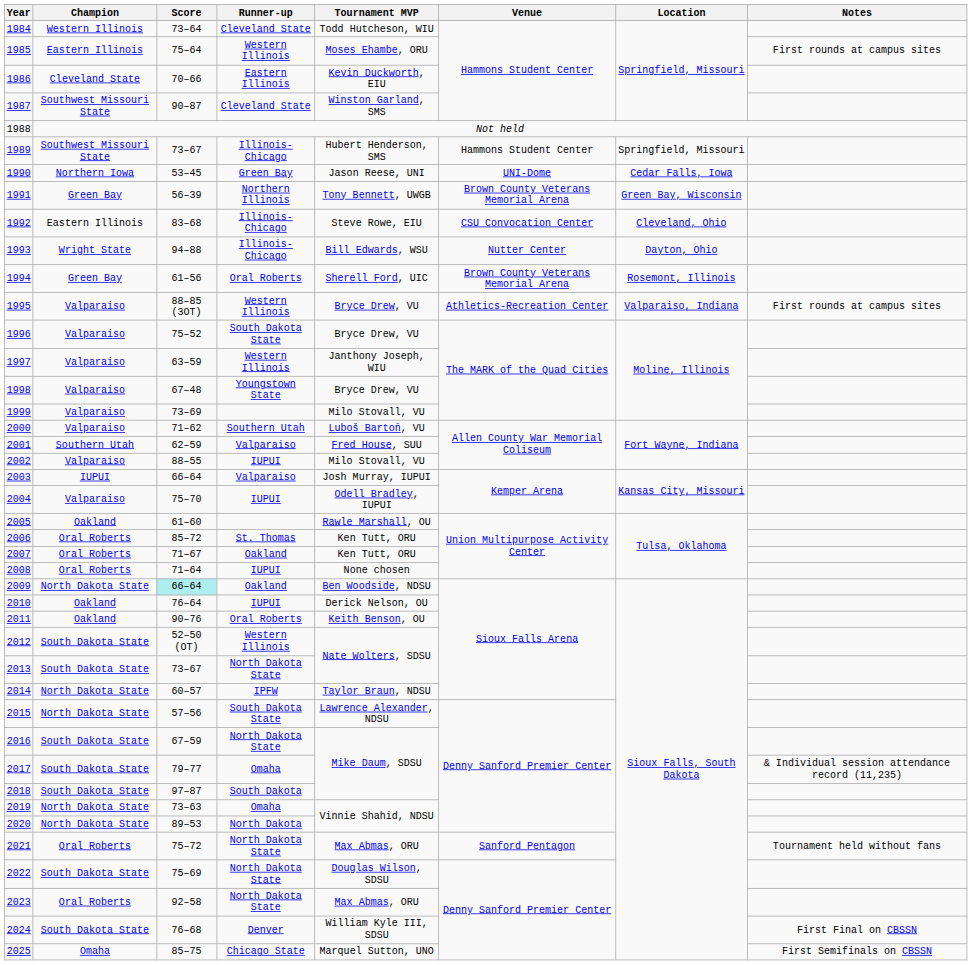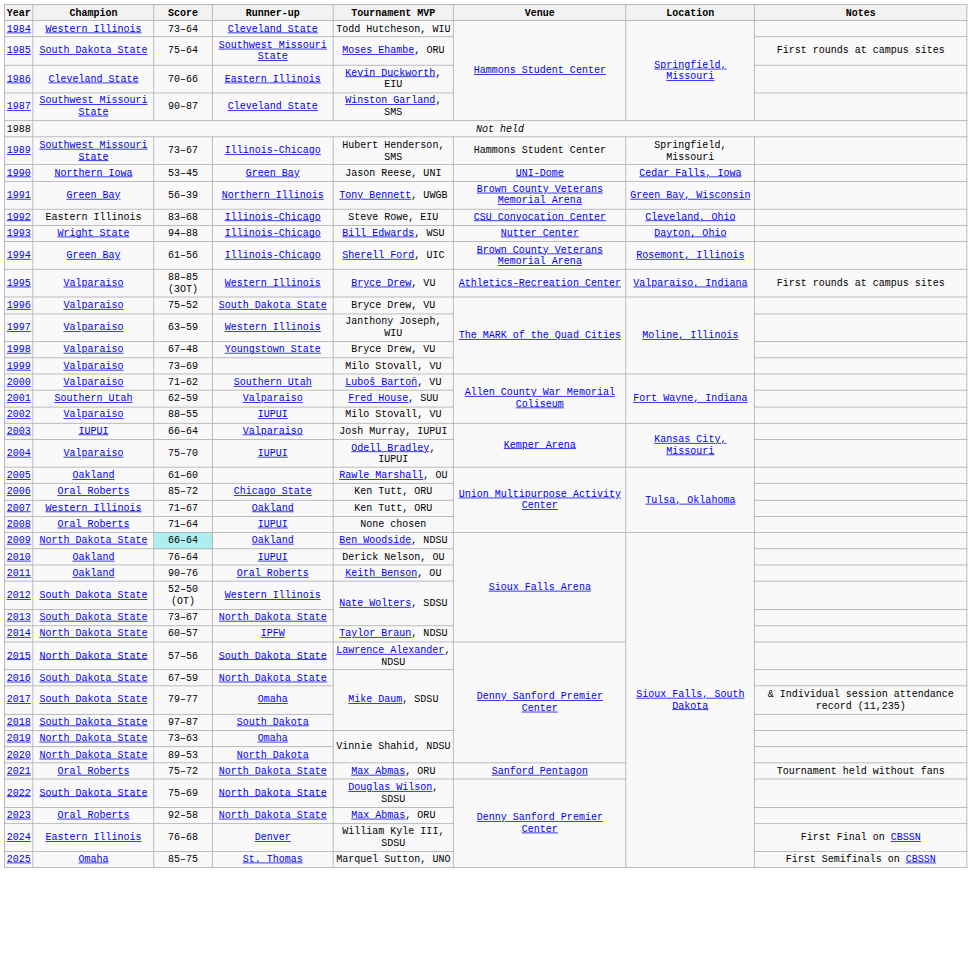(95, 51) Eastern Illinois -> (93, 51) South Dakota State
(266, 51) Western Illinois -> (273, 51) Southwest Missouri State
(266, 279) Oral Roberts -> (273, 256) Illinois-Chicago
(266, 538) St. Thomas -> (273, 492) Chicago State
(95, 554) Oral Roberts -> (93, 508) Western Illinois
(95, 930) South Dakota State -> (93, 837) Eastern Illinois
(266, 952) Chicago State -> (273, 859) St. Thomas
